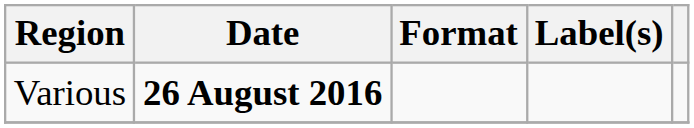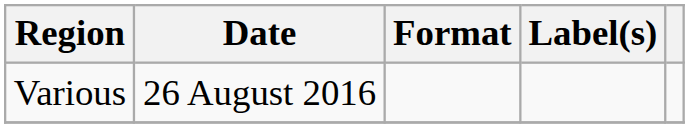(263, 92) bold -> (260, 92) normal
